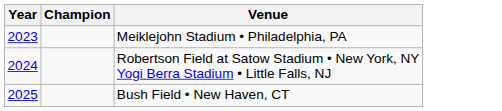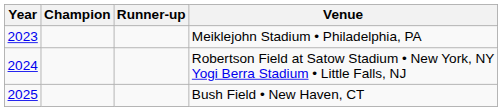+ column: (151, 15)
